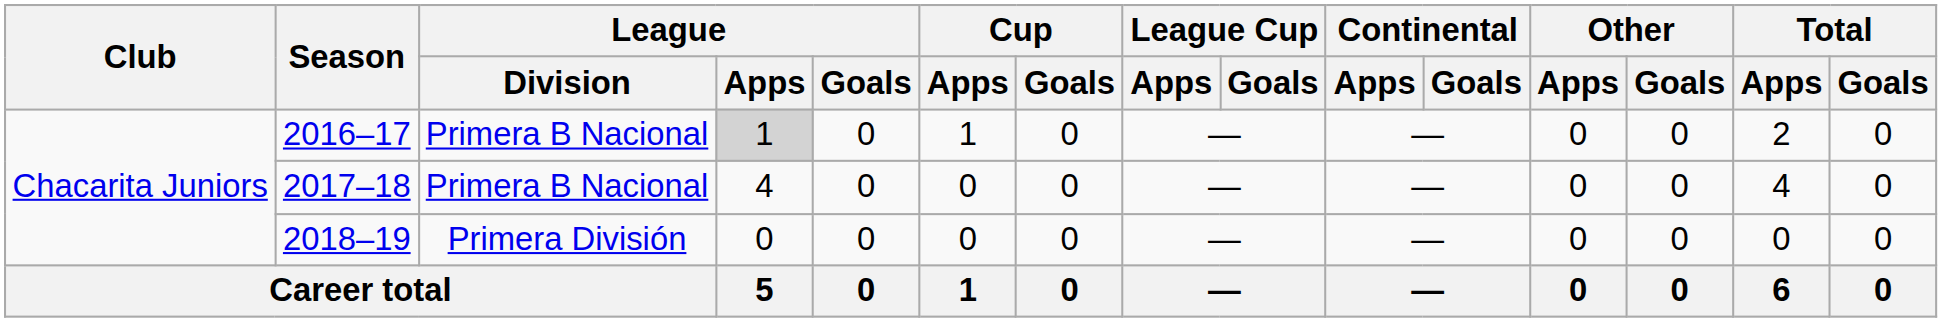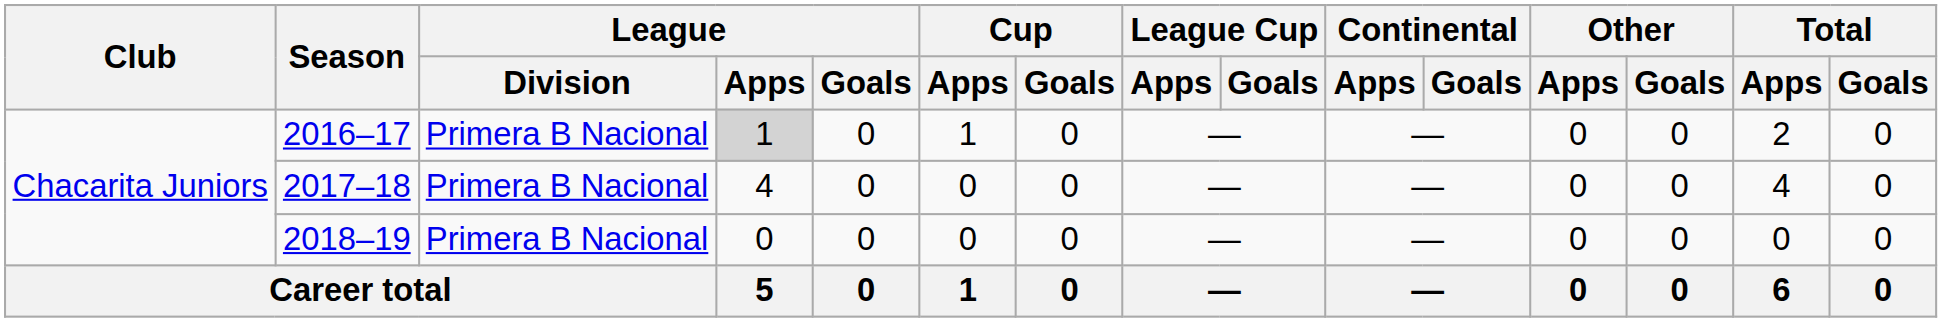(567, 238) Primera División -> (567, 238) Primera B Nacional
